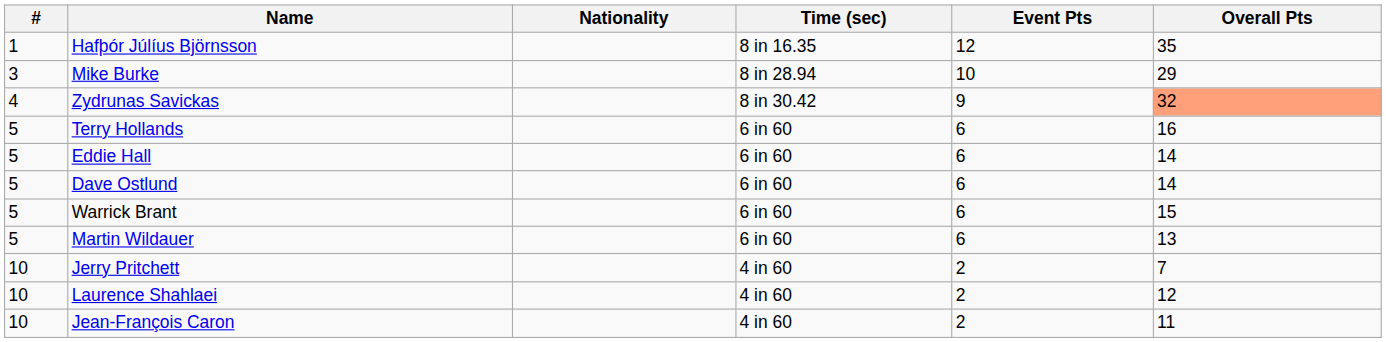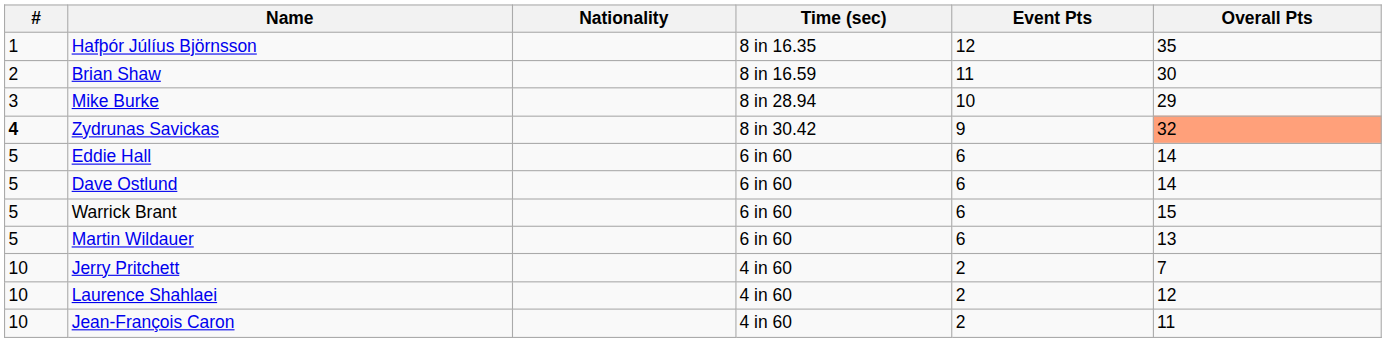+ row: (116, 74)
(13, 101) normal -> (13, 129) bold
- row: (127, 129)
